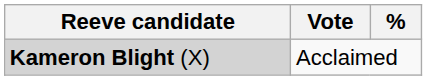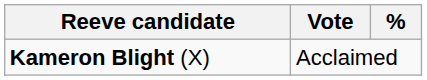(110, 57) lightgrey background -> (110, 57) no background
